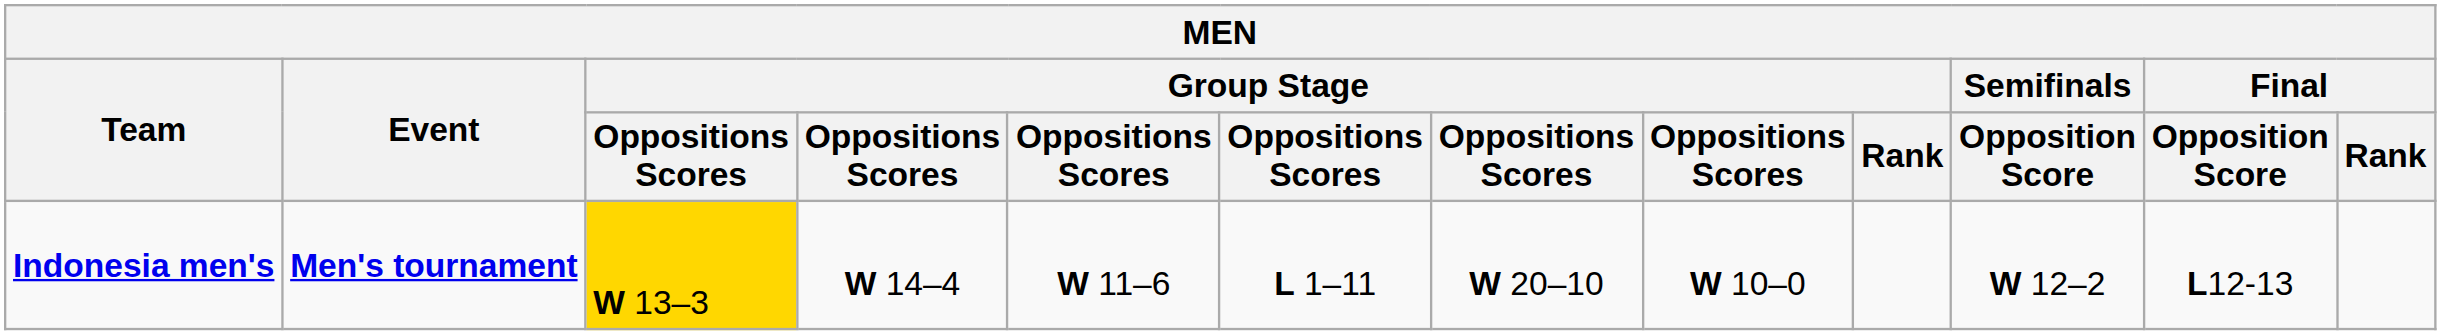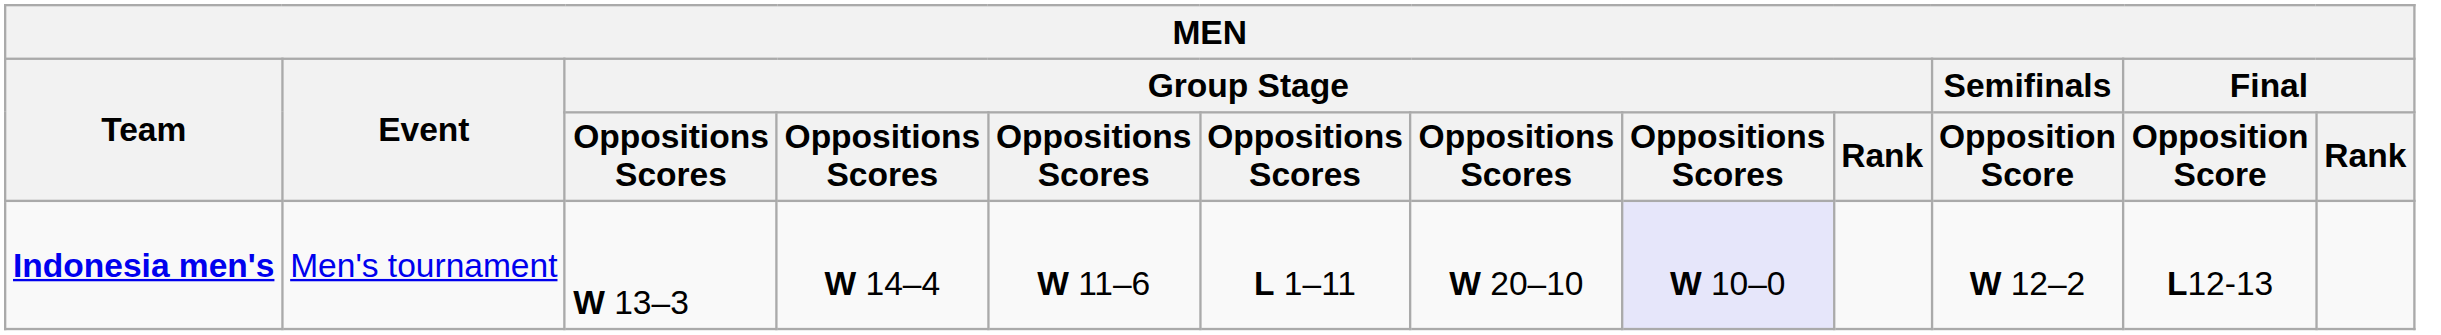(434, 266) bold -> (424, 266) normal
(651, 303) gold background -> (631, 303) no background
(1748, 284) no background -> (1728, 284) lavender background
